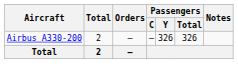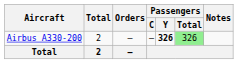(165, 38) normal -> (165, 38) bold
(189, 38) no background -> (189, 38) lightgreen background
